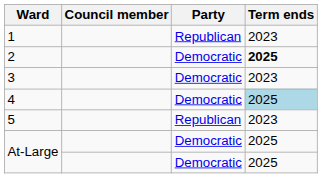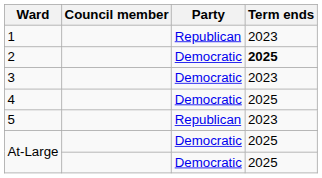(263, 99) lightblue background -> (263, 99) no background
